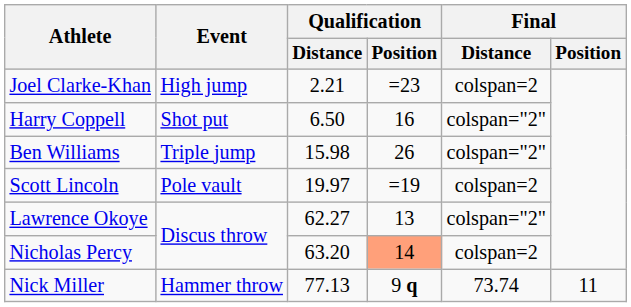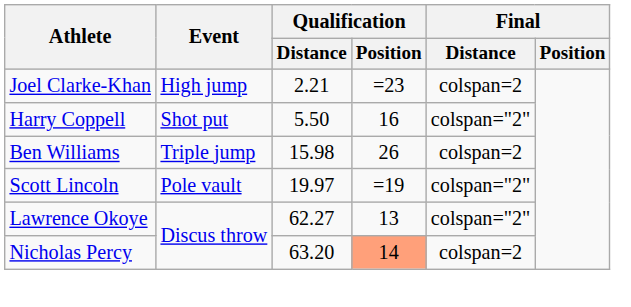(327, 119) 6.50 -> (312, 119) 5.50
(496, 152) colspan="2" -> (481, 152) colspan=2
(496, 185) colspan=2 -> (481, 185) colspan="2"
- row: (57, 285)
